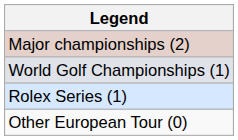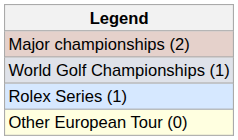(98, 123) no background -> (98, 123) lightyellow background
